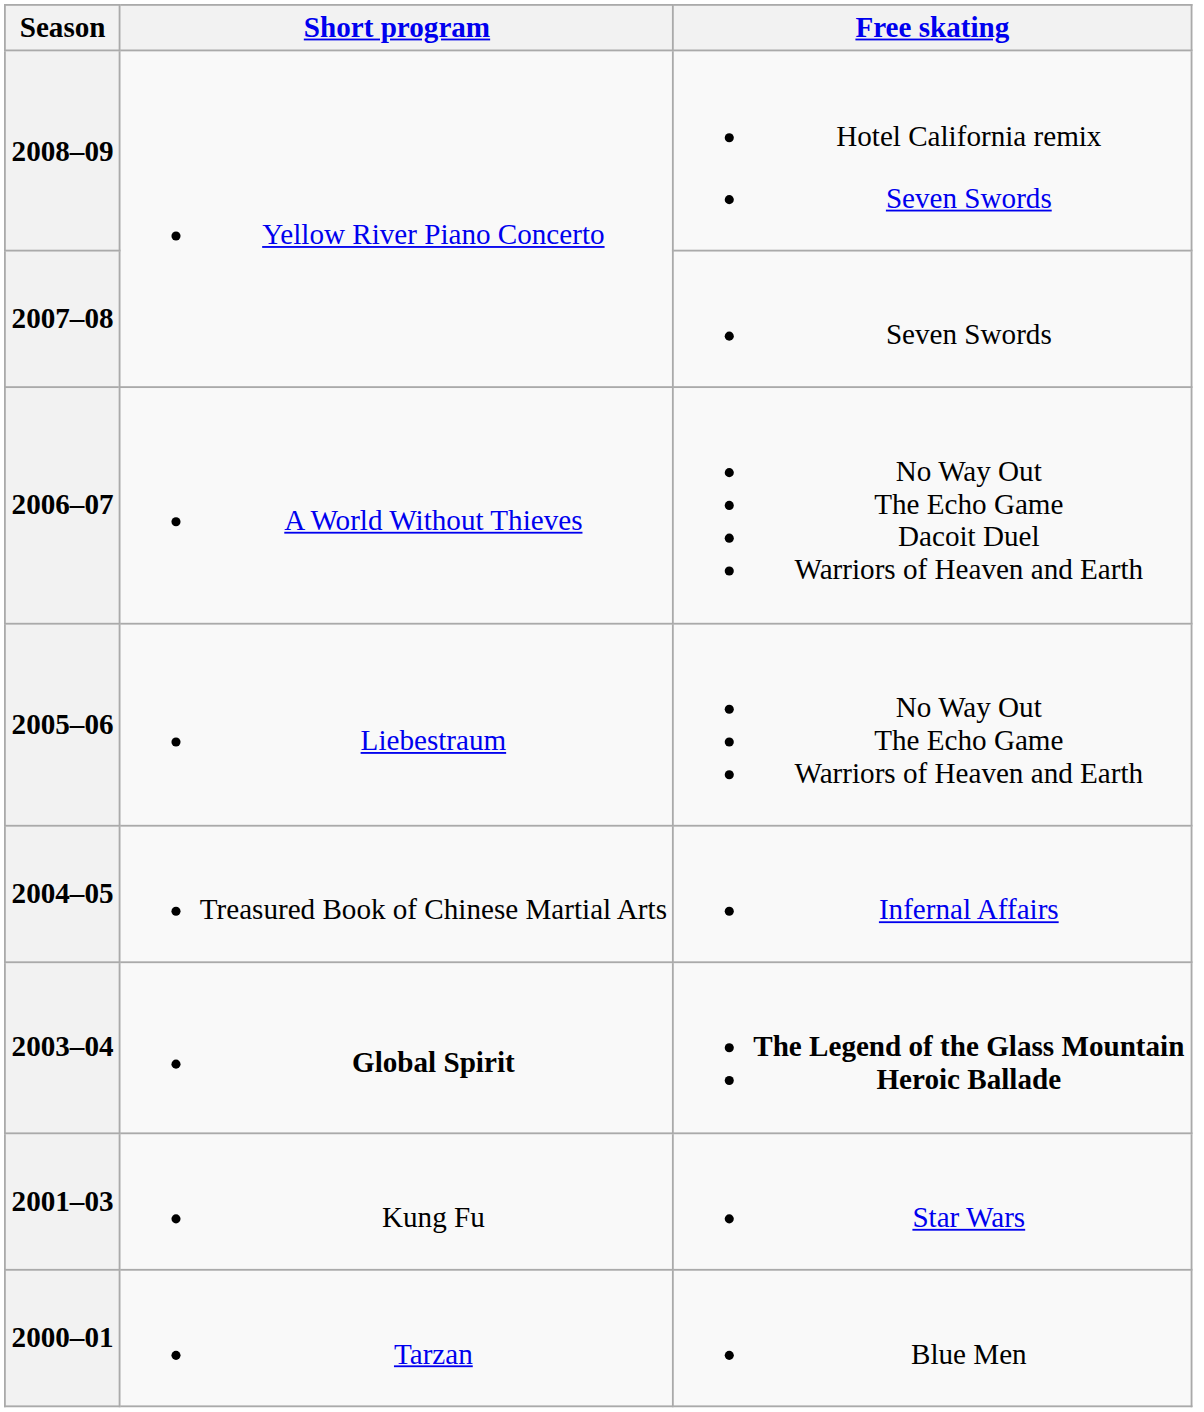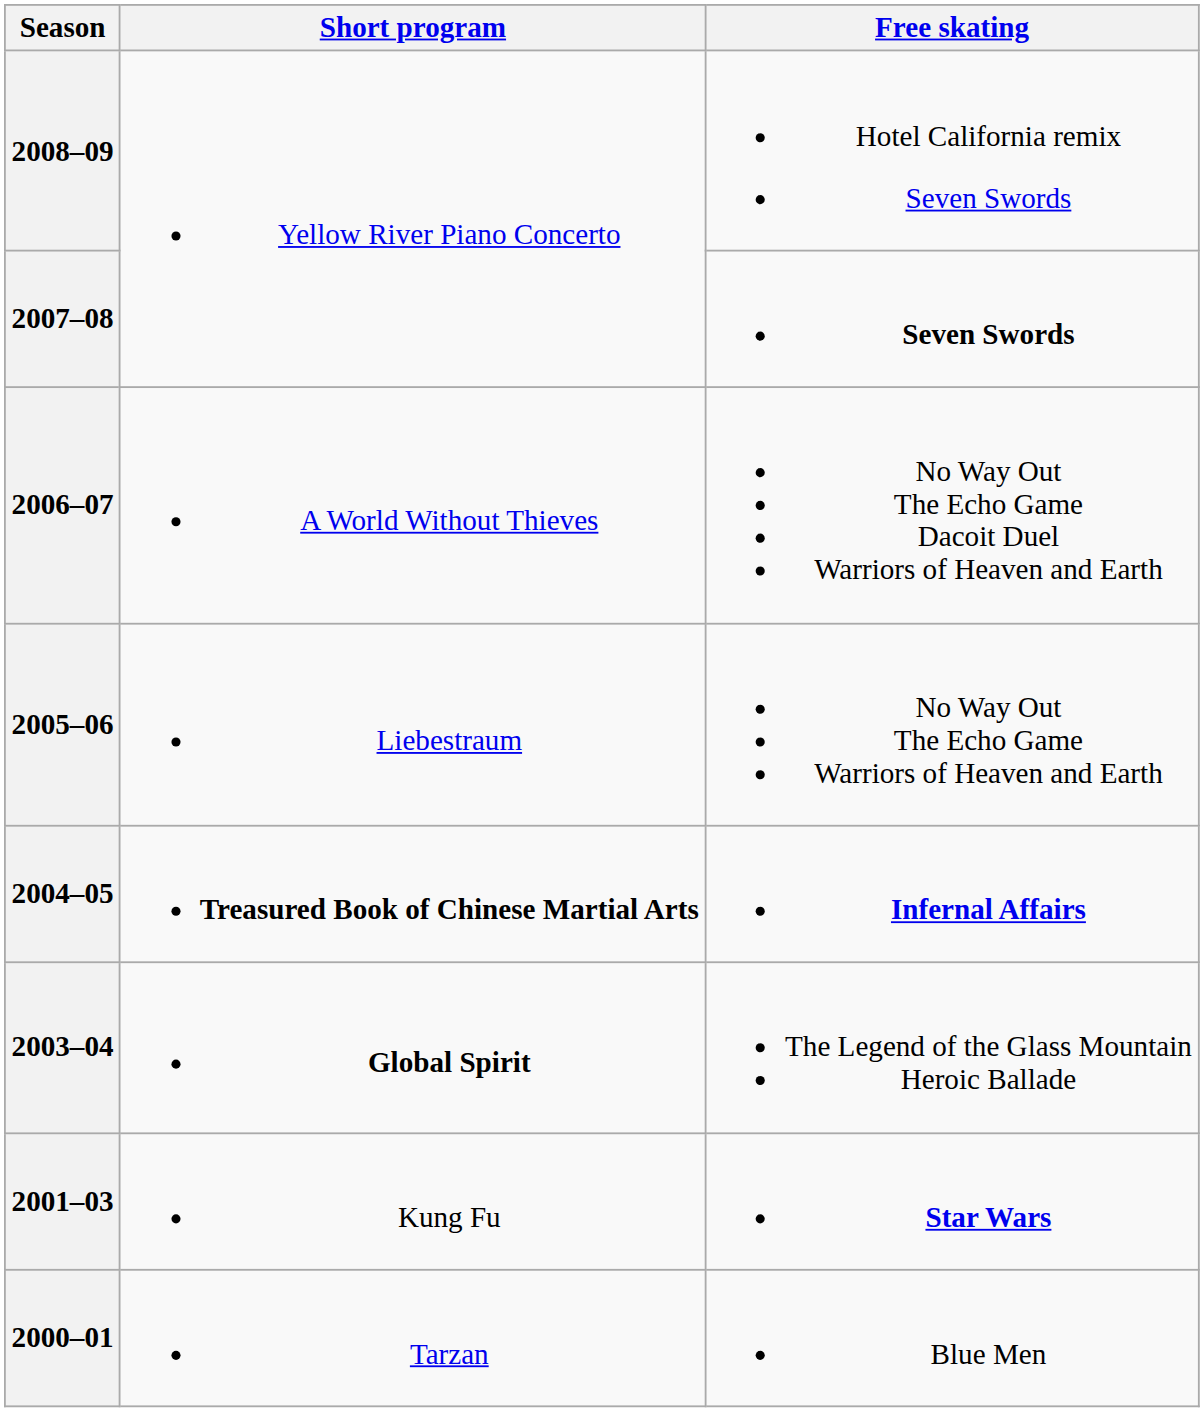(932, 335) normal -> (952, 335) bold
(397, 910) normal -> (413, 910) bold
(932, 910) normal -> (952, 910) bold
(932, 1064) bold -> (952, 1064) normal
(932, 1218) normal -> (952, 1218) bold
